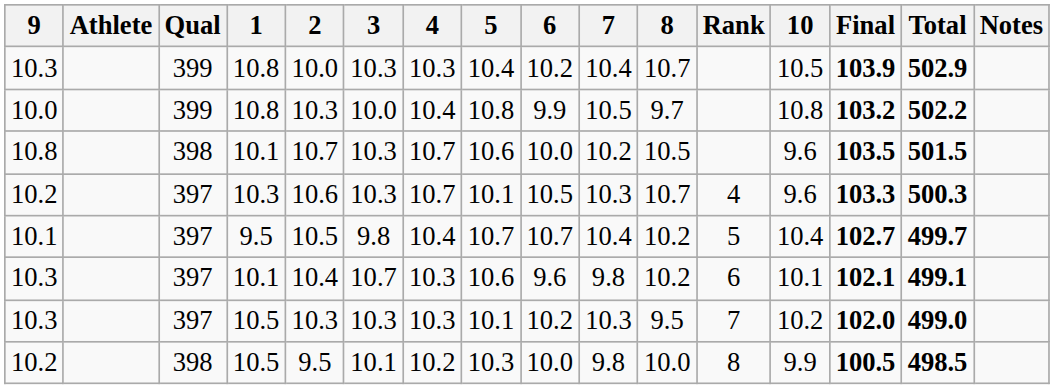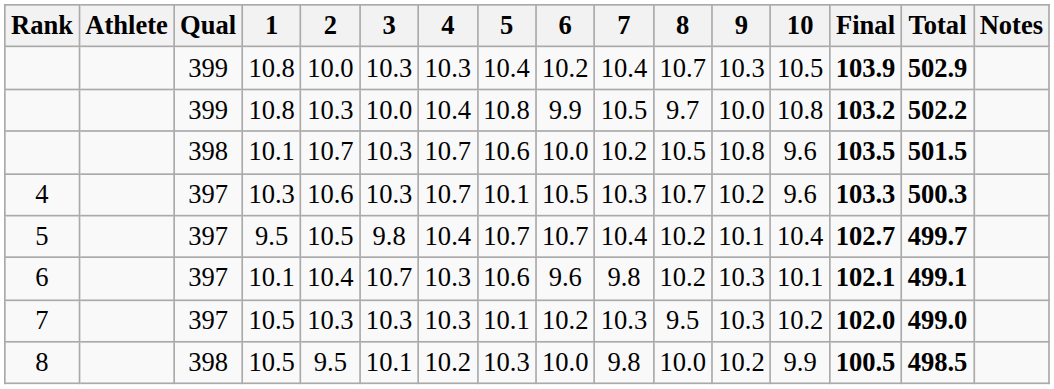columns swapped: (734, 25) <-> (34, 25)
